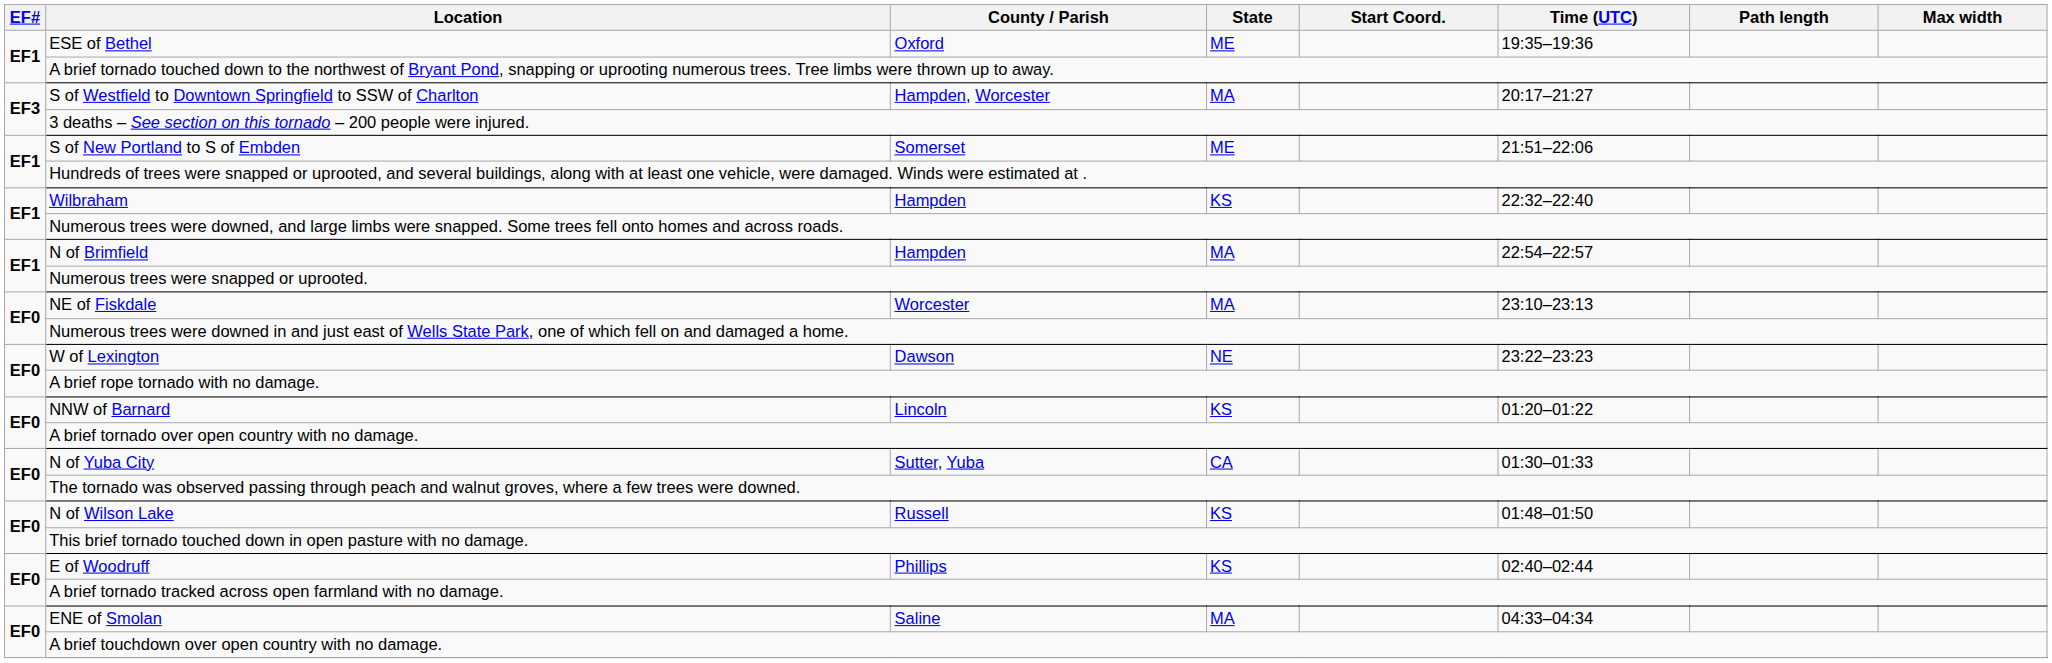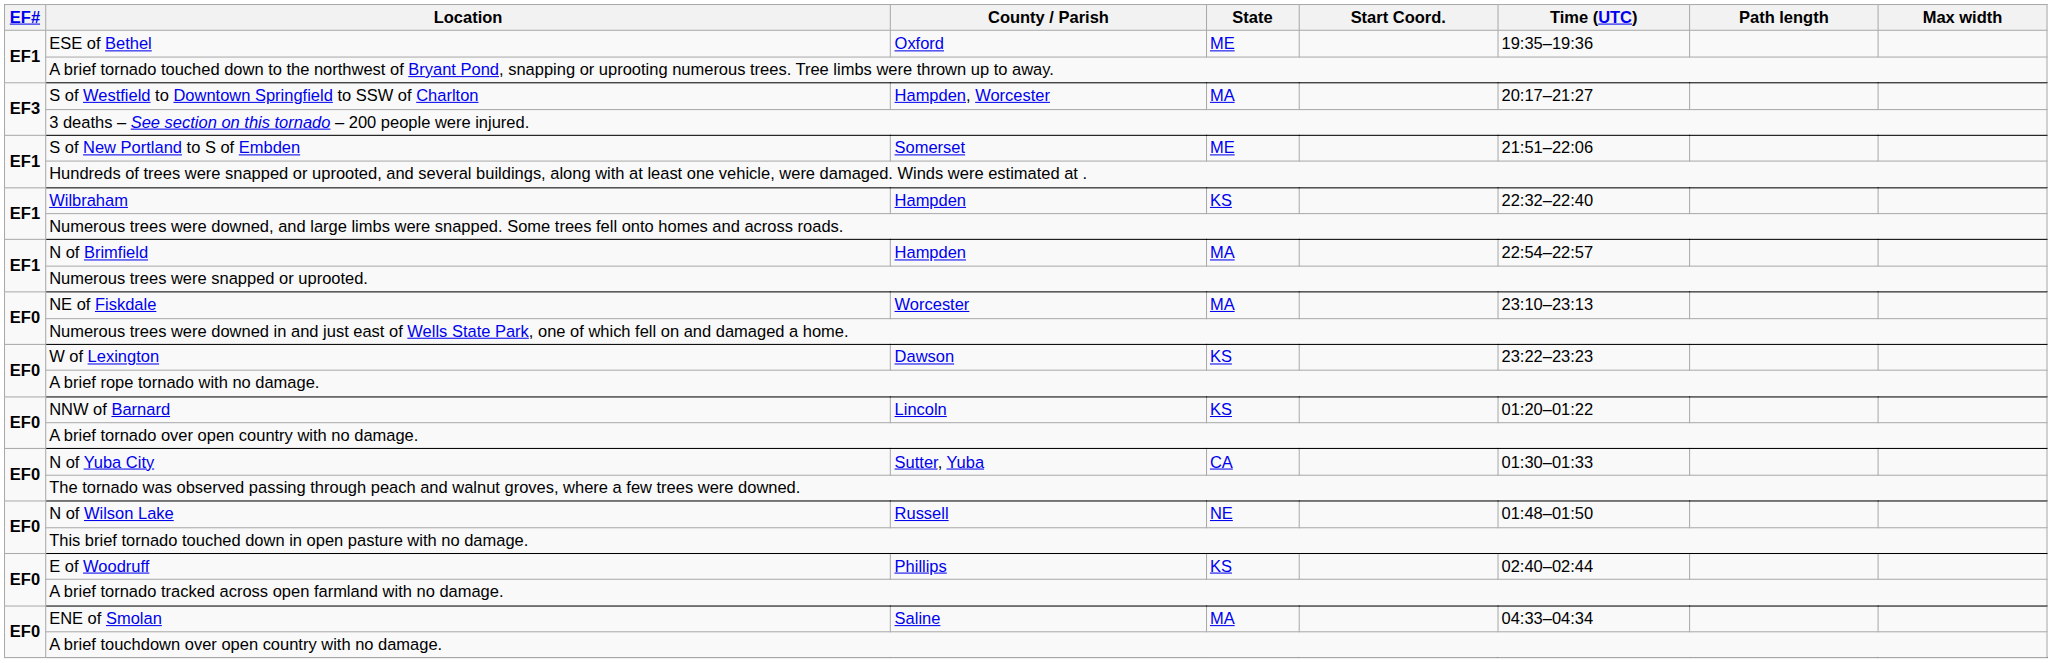(1221, 357) NE -> (1221, 357) KS
(1221, 514) KS -> (1221, 514) NE
